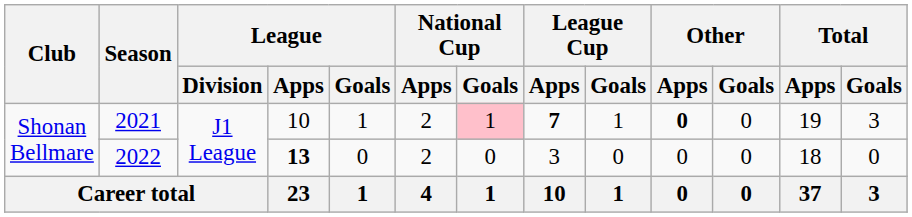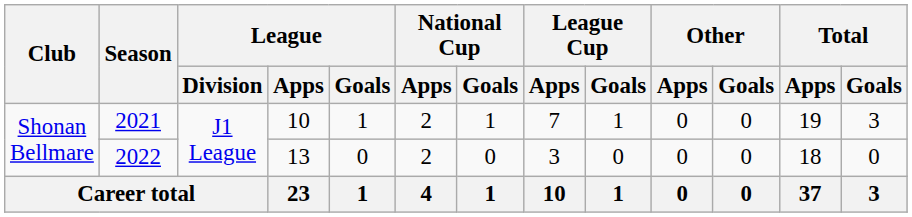(490, 120) pink background -> (490, 120) no background
(554, 120) bold -> (554, 120) normal
(682, 120) bold -> (682, 120) normal
(298, 157) bold -> (298, 157) normal
